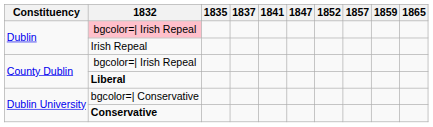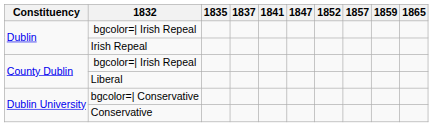(145, 29) pink background -> (145, 29) no background
(108, 79) bold -> (107, 79) normal
(124, 113) bold -> (122, 113) normal
